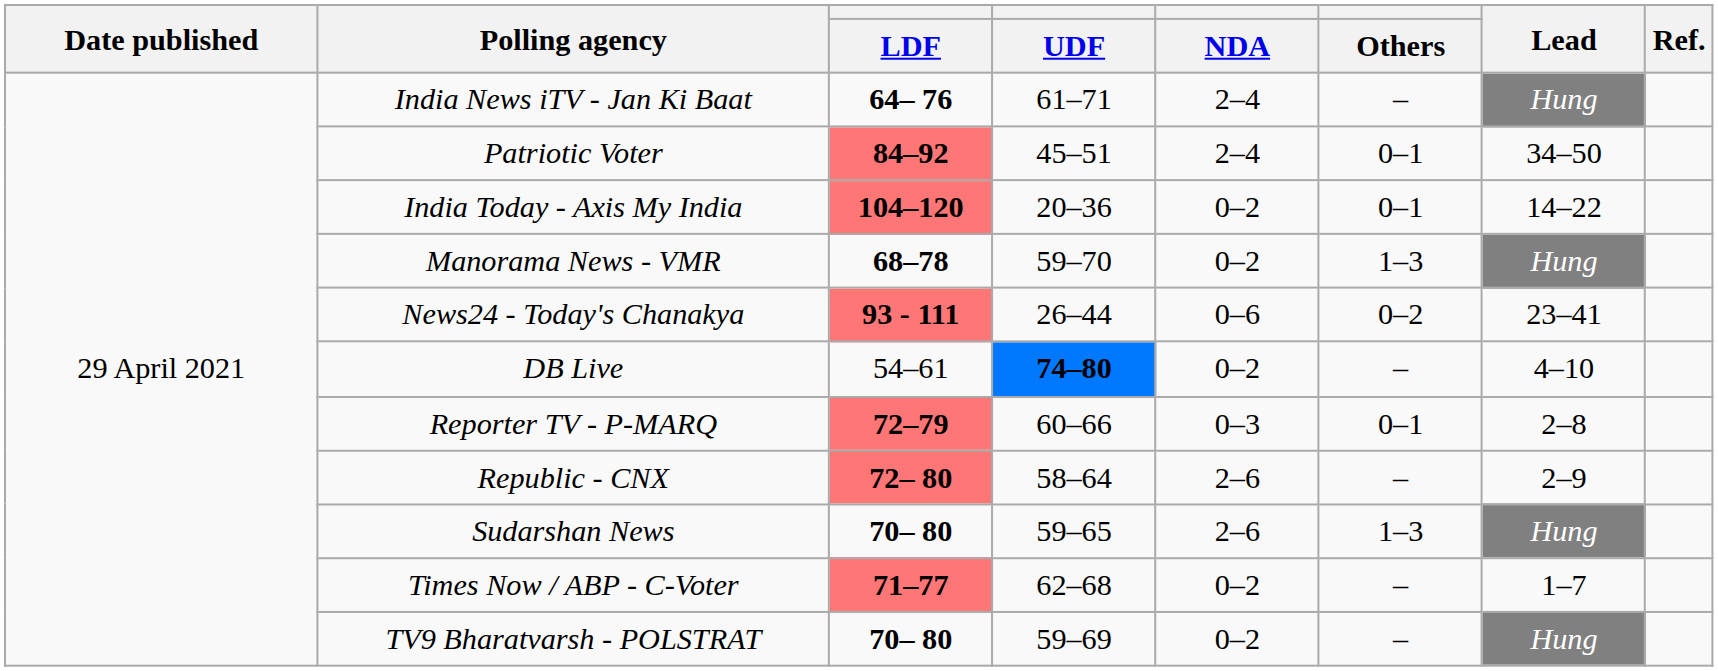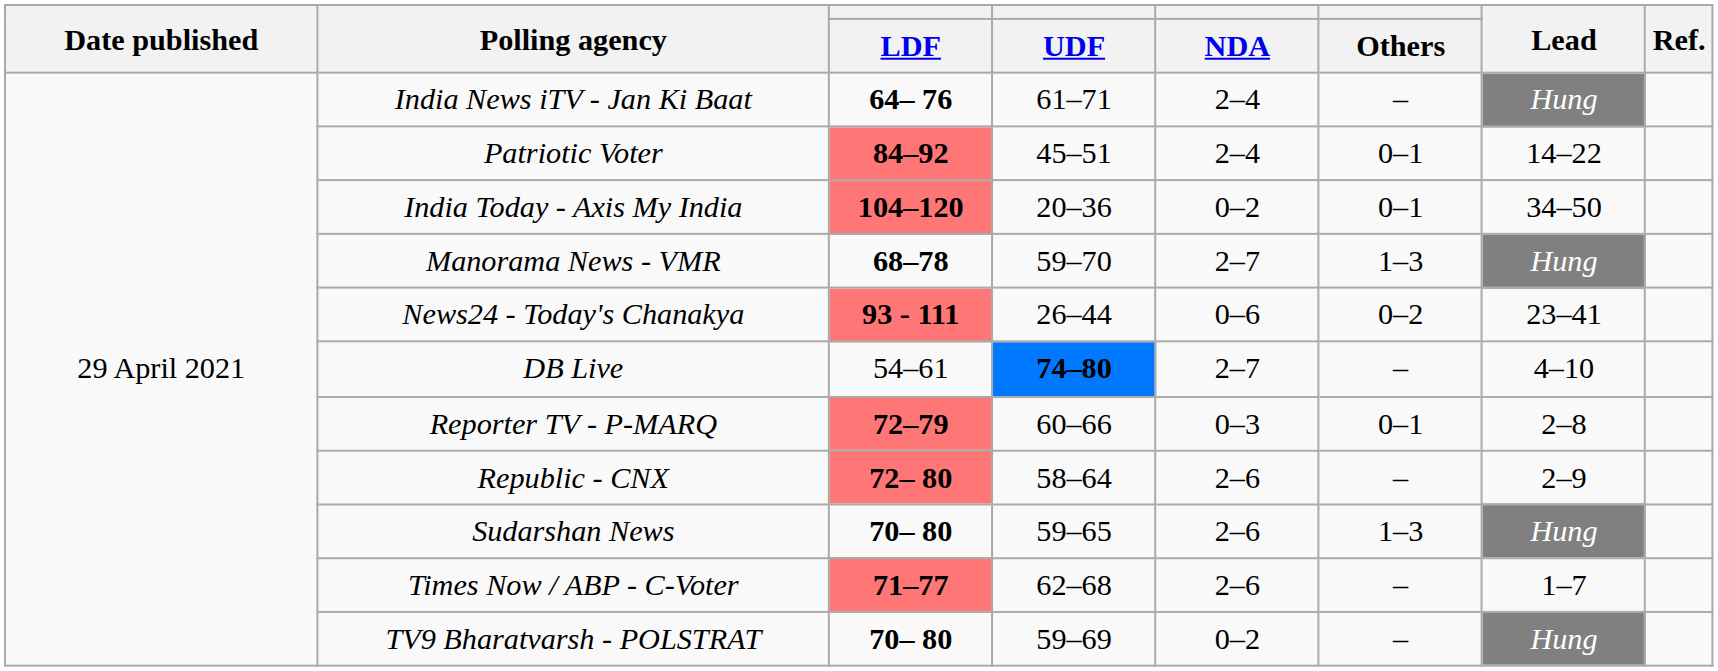(1564, 153) 34–50 -> (1564, 153) 14–22
(1564, 207) 14–22 -> (1564, 207) 34–50
(1237, 261) 0–2 -> (1237, 261) 2–7
(1237, 368) 0–2 -> (1237, 368) 2–7
(1237, 584) 0–2 -> (1237, 584) 2–6
